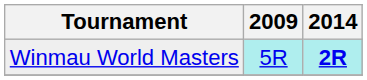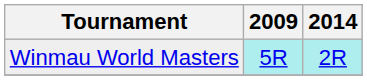(333, 57) bold -> (333, 57) normal
